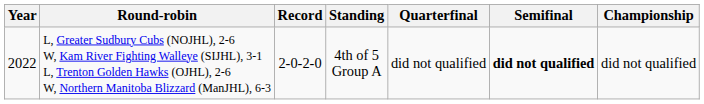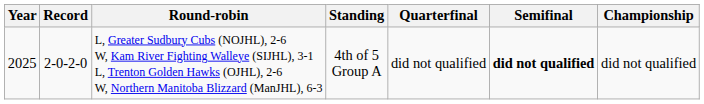columns swapped: (157, 15) <-> (300, 15)
(22, 63) 2022 -> (22, 63) 2025
